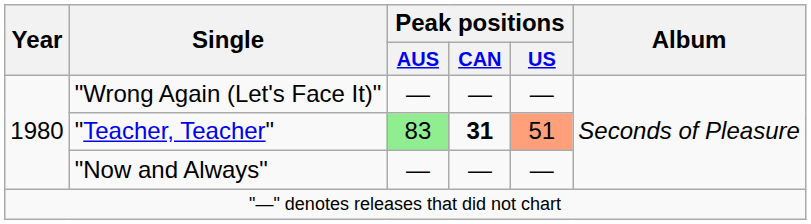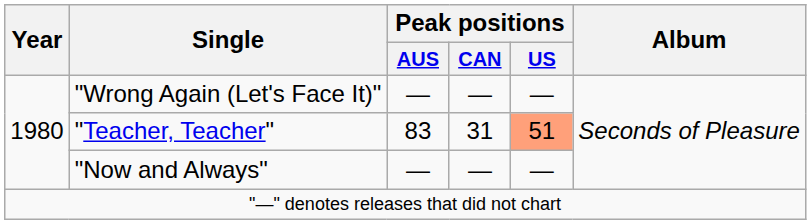(418, 131) lightgreen background -> (418, 131) no background
(480, 131) bold -> (480, 131) normal
